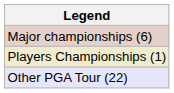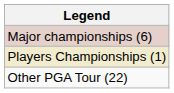(68, 78) lavender background -> (68, 78) no background
